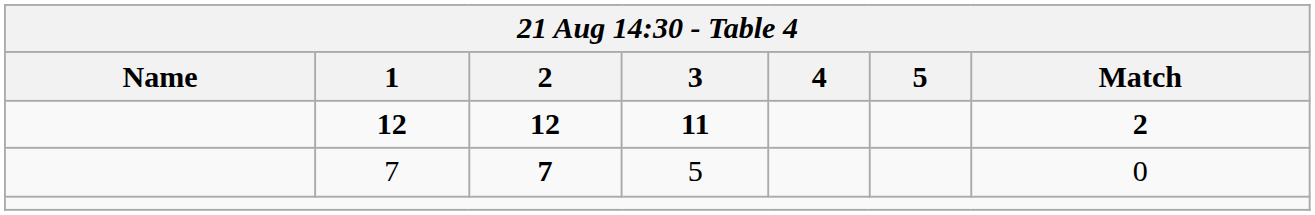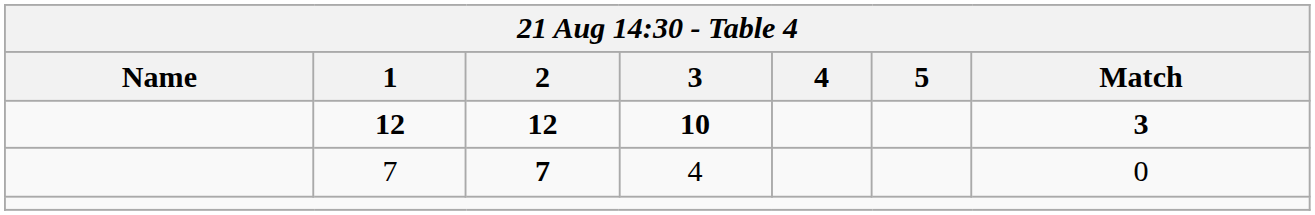(695, 123) 11 -> (695, 123) 10
(1140, 123) 2 -> (1141, 123) 3
(695, 171) 5 -> (695, 171) 4
